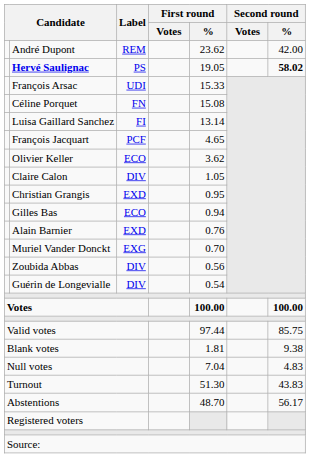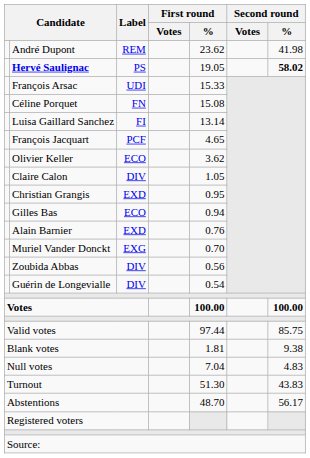(291, 49) 42.00 -> (291, 49) 41.98
